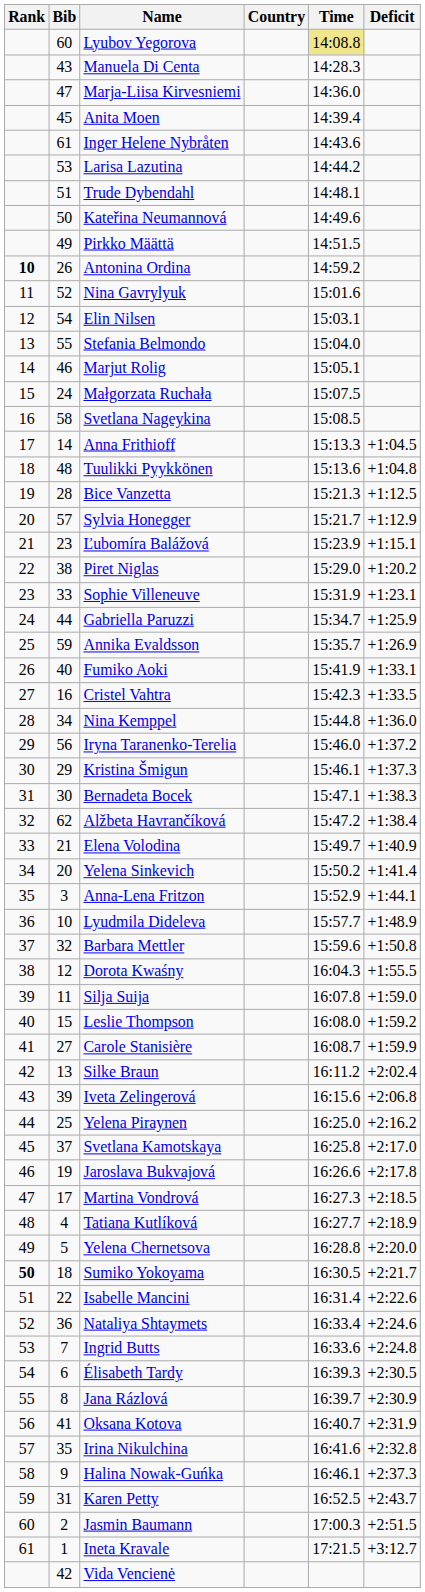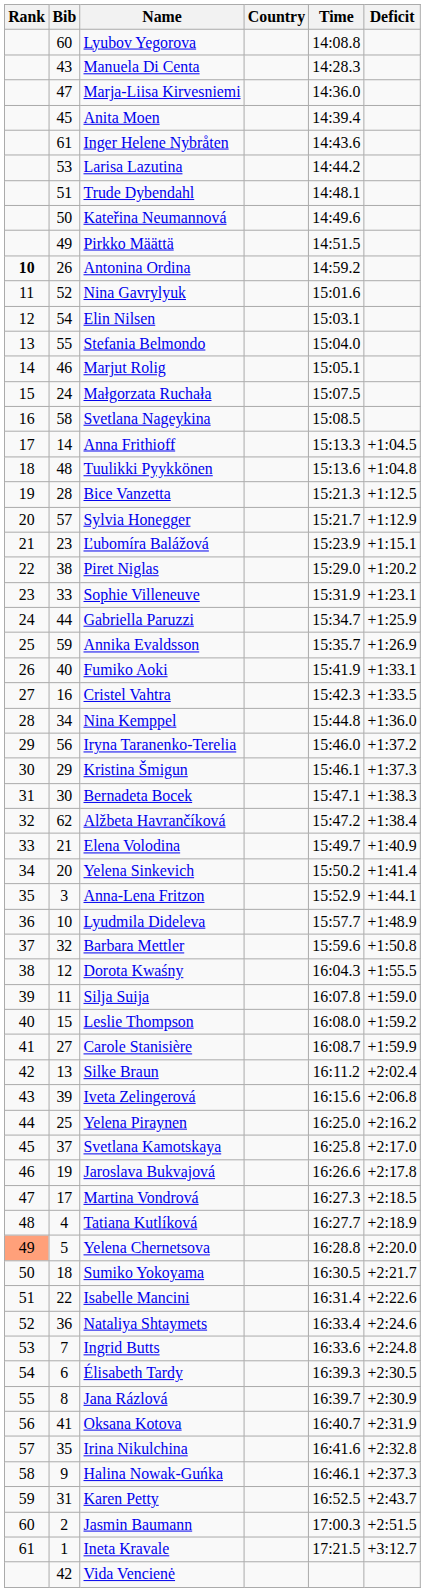(336, 42) khaki background -> (336, 42) no background
(27, 1248) no background -> (27, 1248) lightsalmon background
(27, 1273) bold -> (27, 1273) normal
